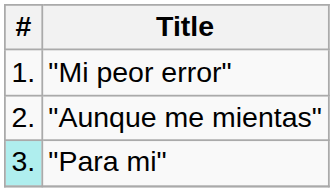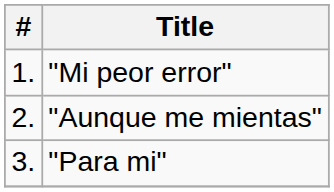(23, 162) paleturquoise background -> (23, 162) no background
